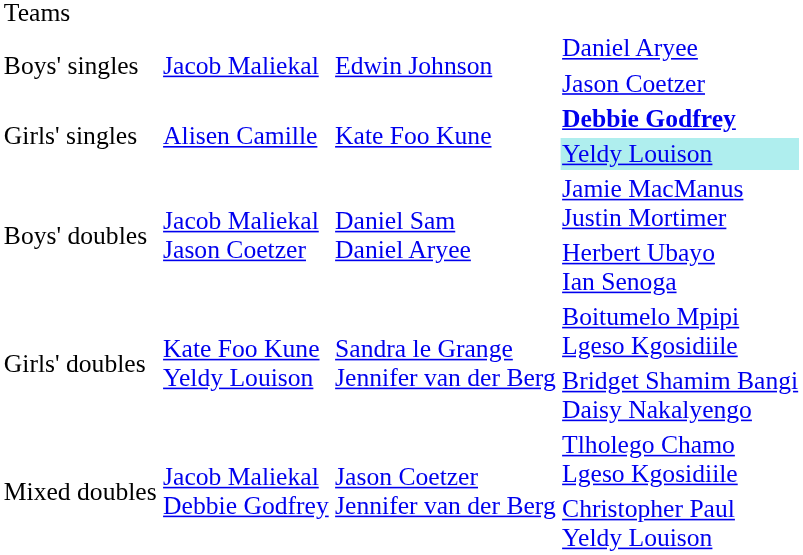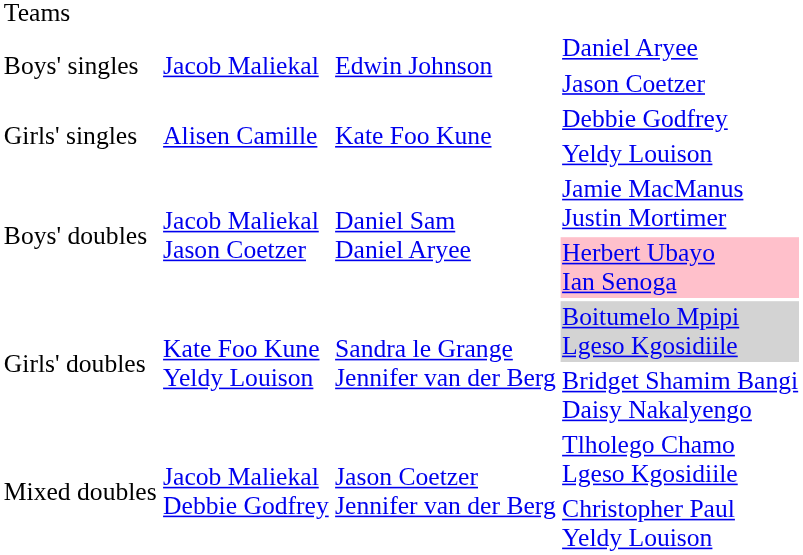(649, 118) bold -> (645, 118) normal
(637, 153) paleturquoise background -> (637, 153) no background
(639, 267) no background -> (639, 267) pink background
(651, 331) no background -> (651, 331) lightgrey background
